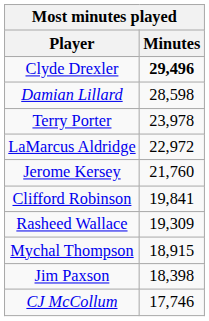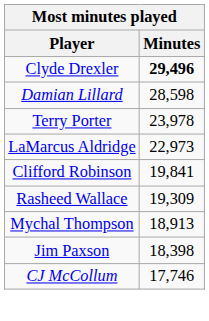(172, 146) 22,972 -> (172, 146) 22,973
- row: (72, 172)
(172, 250) 18,915 -> (172, 224) 18,913
